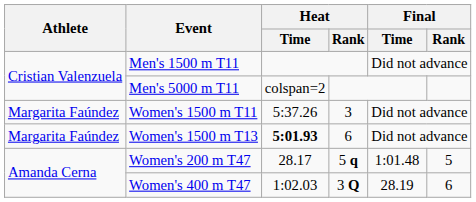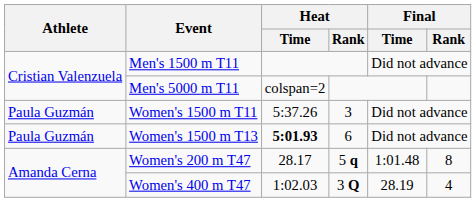(63, 112) Margarita Faúndez -> (51, 112) Paula Guzmán
(63, 136) Margarita Faúndez -> (51, 136) Paula Guzmán
(449, 161) 5 -> (449, 161) 8
(449, 185) 6 -> (449, 185) 4
